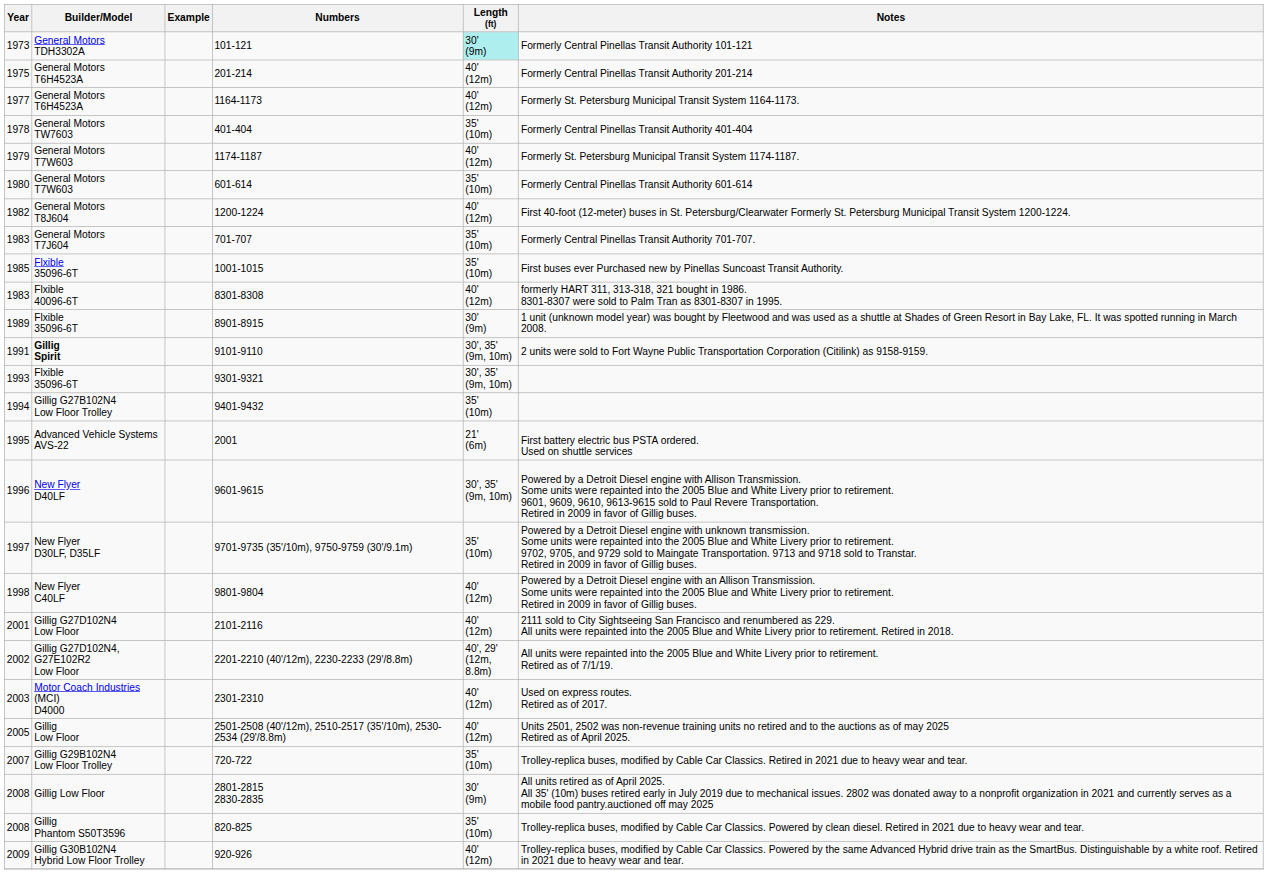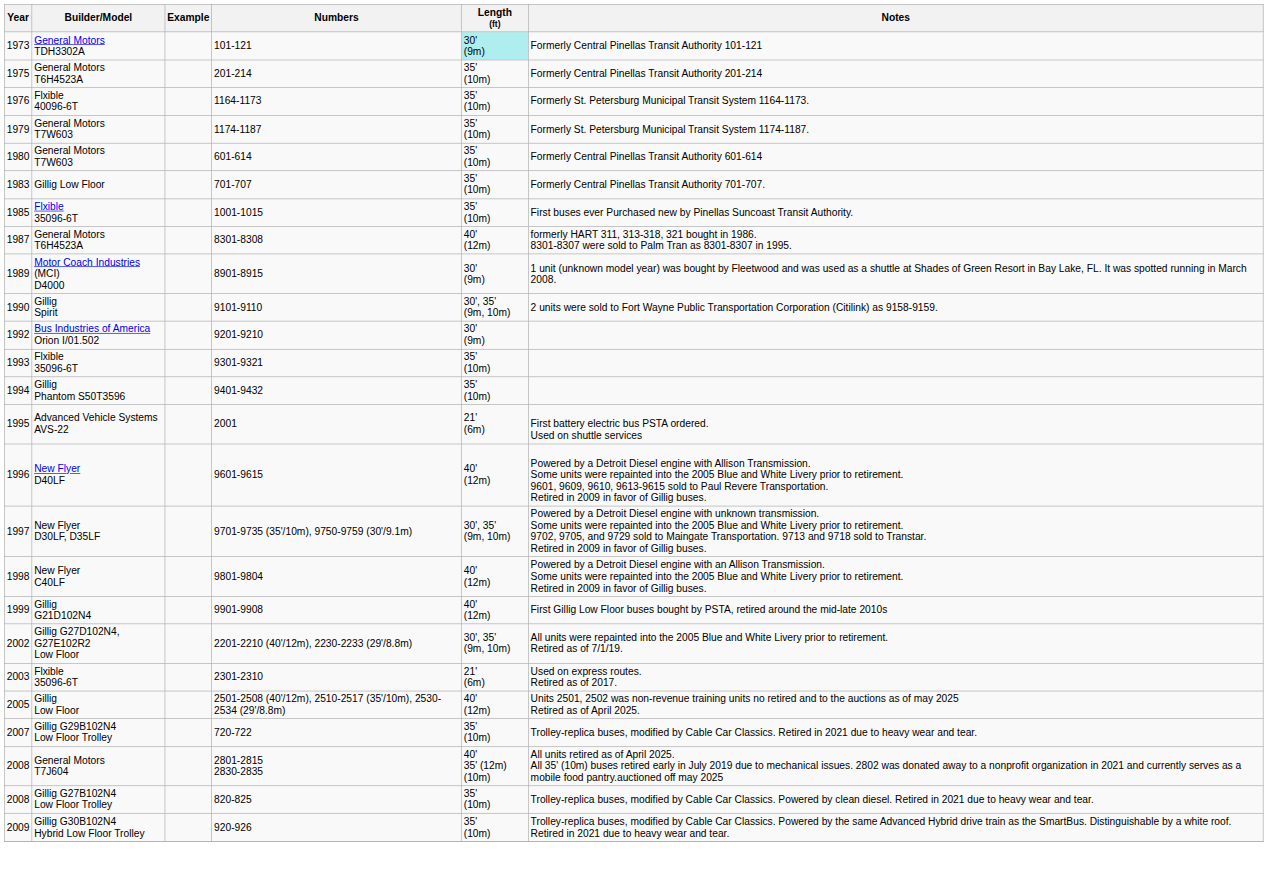(479, 73) 40' (12m) -> (477, 73) 35' (10m)
(18, 101) 1977 -> (18, 101) 1976
(69, 101) General Motors T6H4523A -> (56, 101) Flxible 40096-6T
(479, 101) 40' (12m) -> (477, 101) 35' (10m)
- row: (233, 129)
(479, 157) 40' (12m) -> (477, 129) 35' (10m)
- row: (239, 212)
(69, 240) General Motors T7J604 -> (69, 184) Gillig Low Floor
(18, 295) 1983 -> (18, 240) 1987
(56, 295) Flxible 40096-6T -> (69, 240) General Motors T6H4523A
(56, 323) Flxible 35096-6T -> (87, 273) Motor Coach Industries (MCI) D4000
(18, 351) 1991 -> (18, 307) 1990
(47, 351) bold -> (46, 307) normal
+ row: (239, 335)
(489, 379) 30', 35' (9m, 10m) -> (477, 363) 35' (10m)
(75, 407) Gillig G27B102N4 Low Floor Trolley -> (80, 390) Gillig Phantom S50T3596
(489, 491) 30', 35' (9m, 10m) -> (477, 475) 40' (12m)
(479, 547) 35' (10m) -> (487, 531) 30', 35' (9m, 10m)
+ row: (239, 610)
- row: (239, 626)
(482, 659) 40', 29' (12m, 8.8m) -> (487, 643) 30', 35' (9m, 10m)
(87, 699) Motor Coach Industries (MCI) D4000 -> (56, 677) Flxible 35096-6T
(479, 699) 40' (12m) -> (474, 677) 21' (6m)
(69, 794) Gillig Low Floor -> (69, 766) General Motors T7J604
(476, 794) 30' (9m) -> (485, 766) 40' 35' (12m)(10m)
(80, 827) Gillig Phantom S50T3596 -> (75, 799) Gillig G27B102N4 Low Floor Trolley
(479, 855) 40' (12m) -> (477, 827) 35' (10m)
